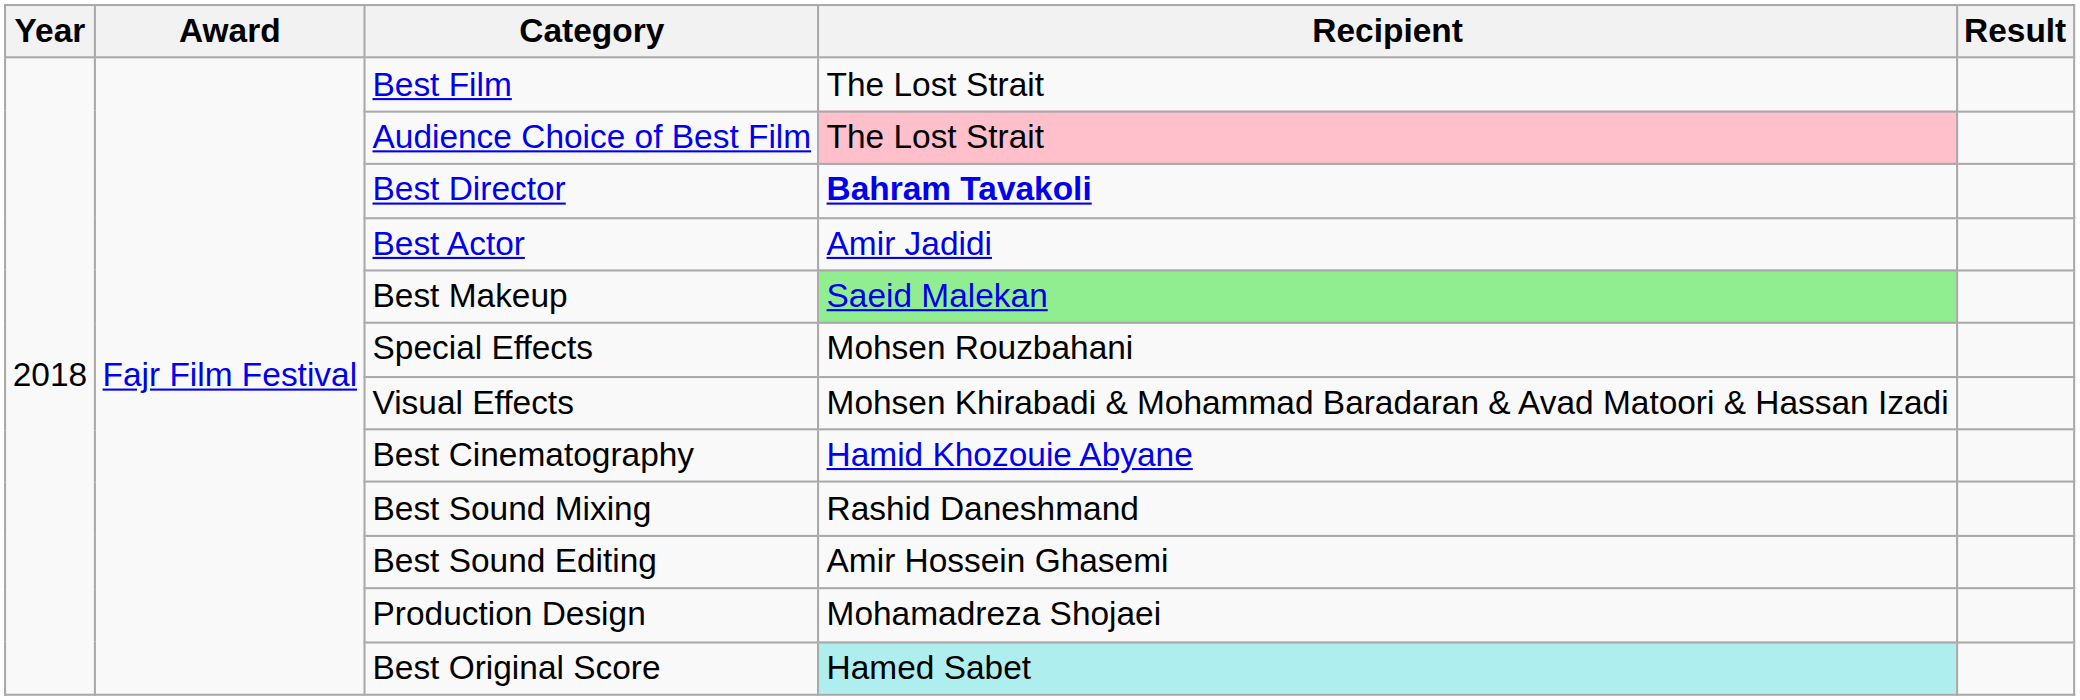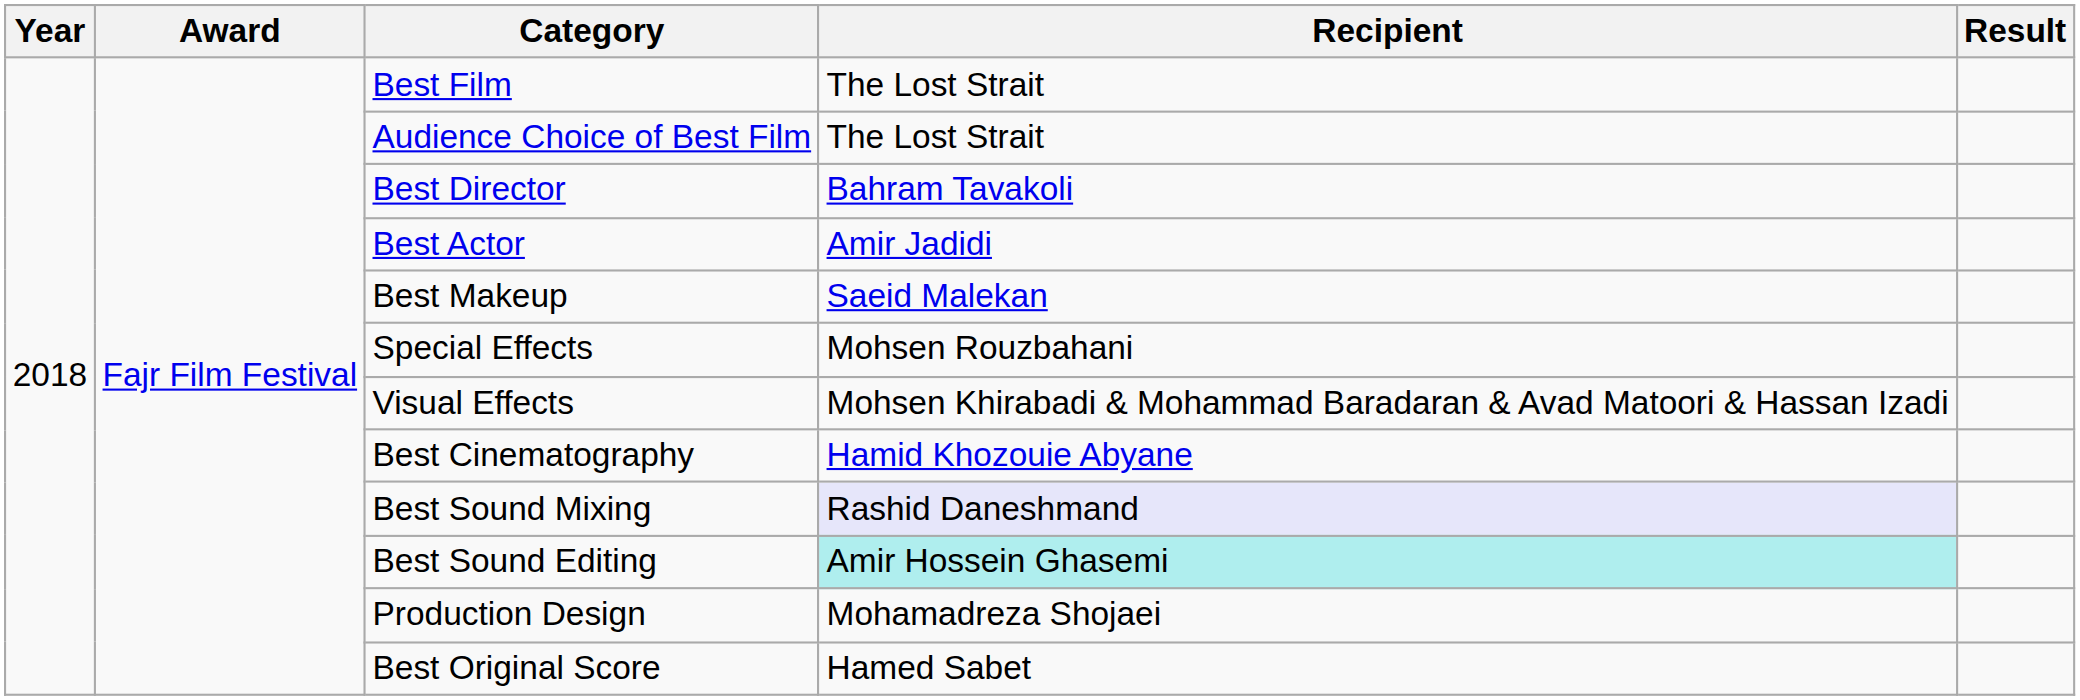(935, 137) pink background -> (935, 137) no background
(959, 190) bold -> (950, 190) normal
(937, 296) lightgreen background -> (937, 296) no background
(983, 508) no background -> (983, 508) lavender background
(998, 561) no background -> (998, 561) paleturquoise background
(929, 667) paleturquoise background -> (929, 667) no background
